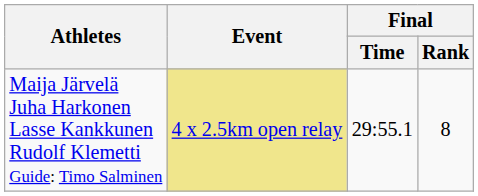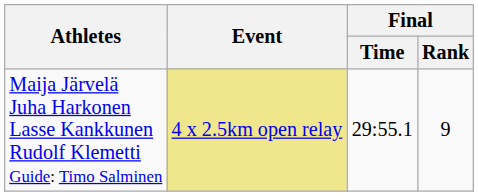(446, 129) 8 -> (446, 129) 9
